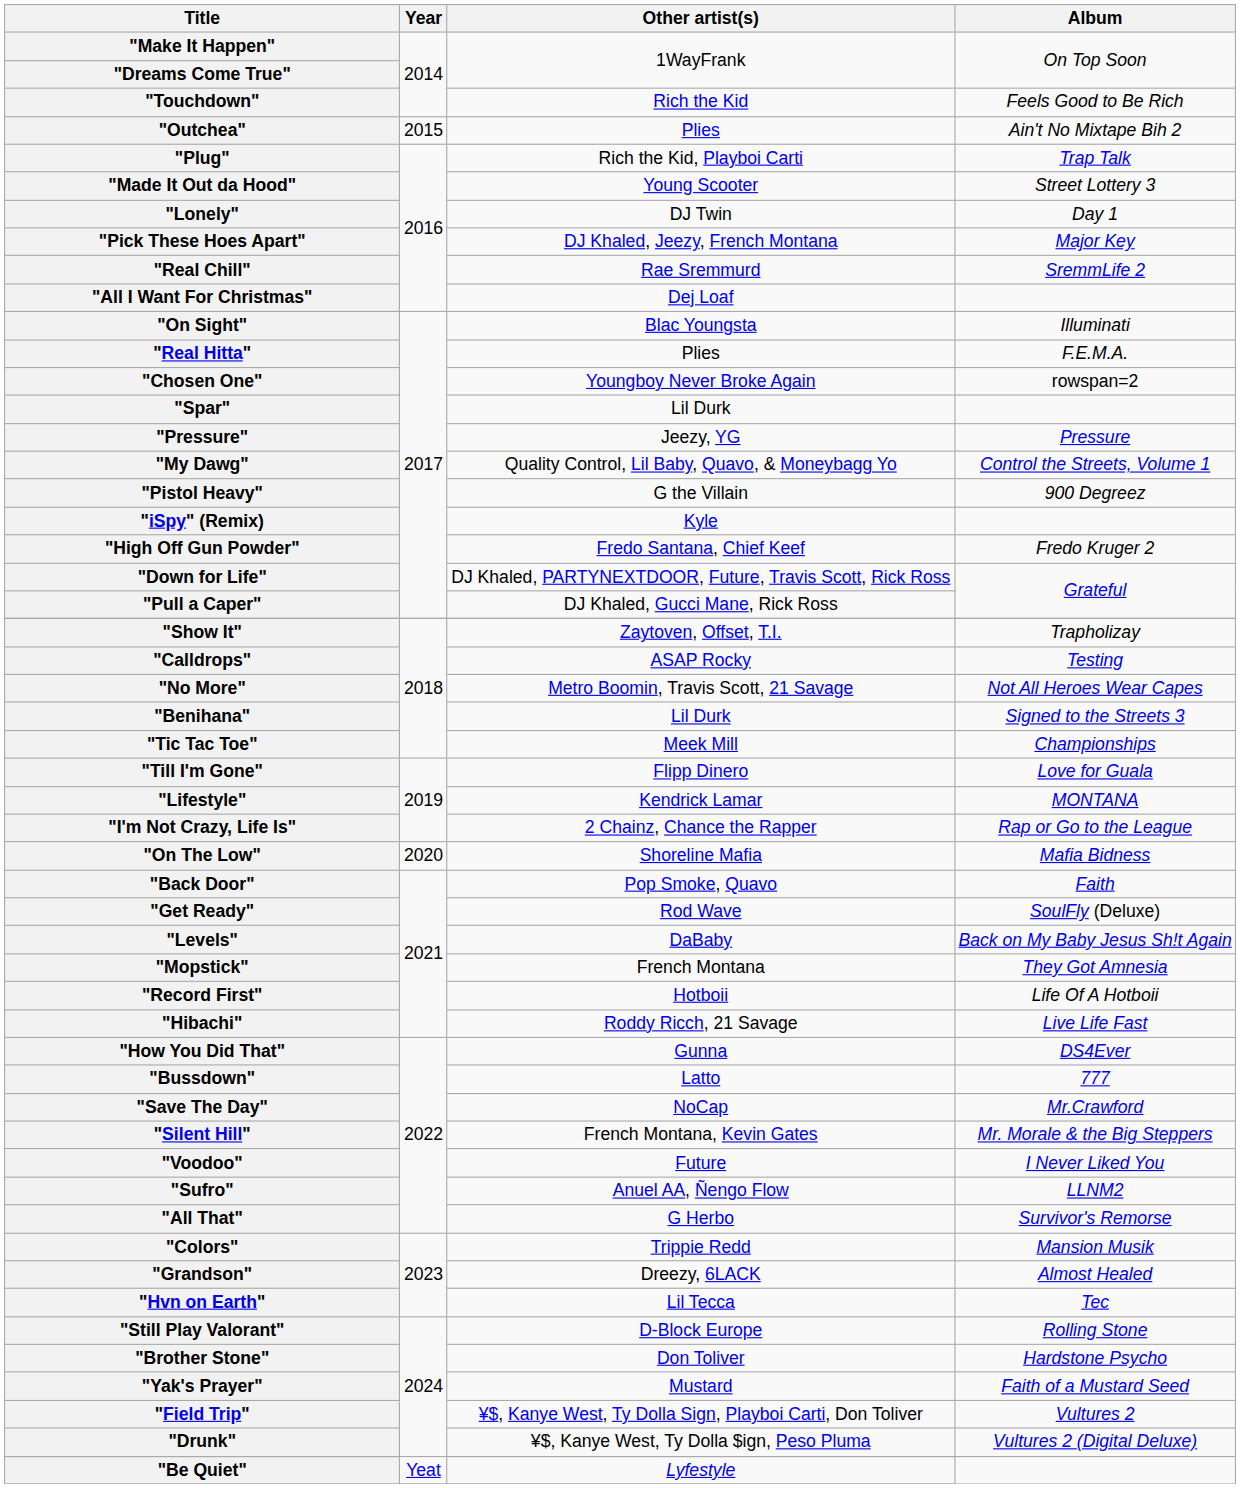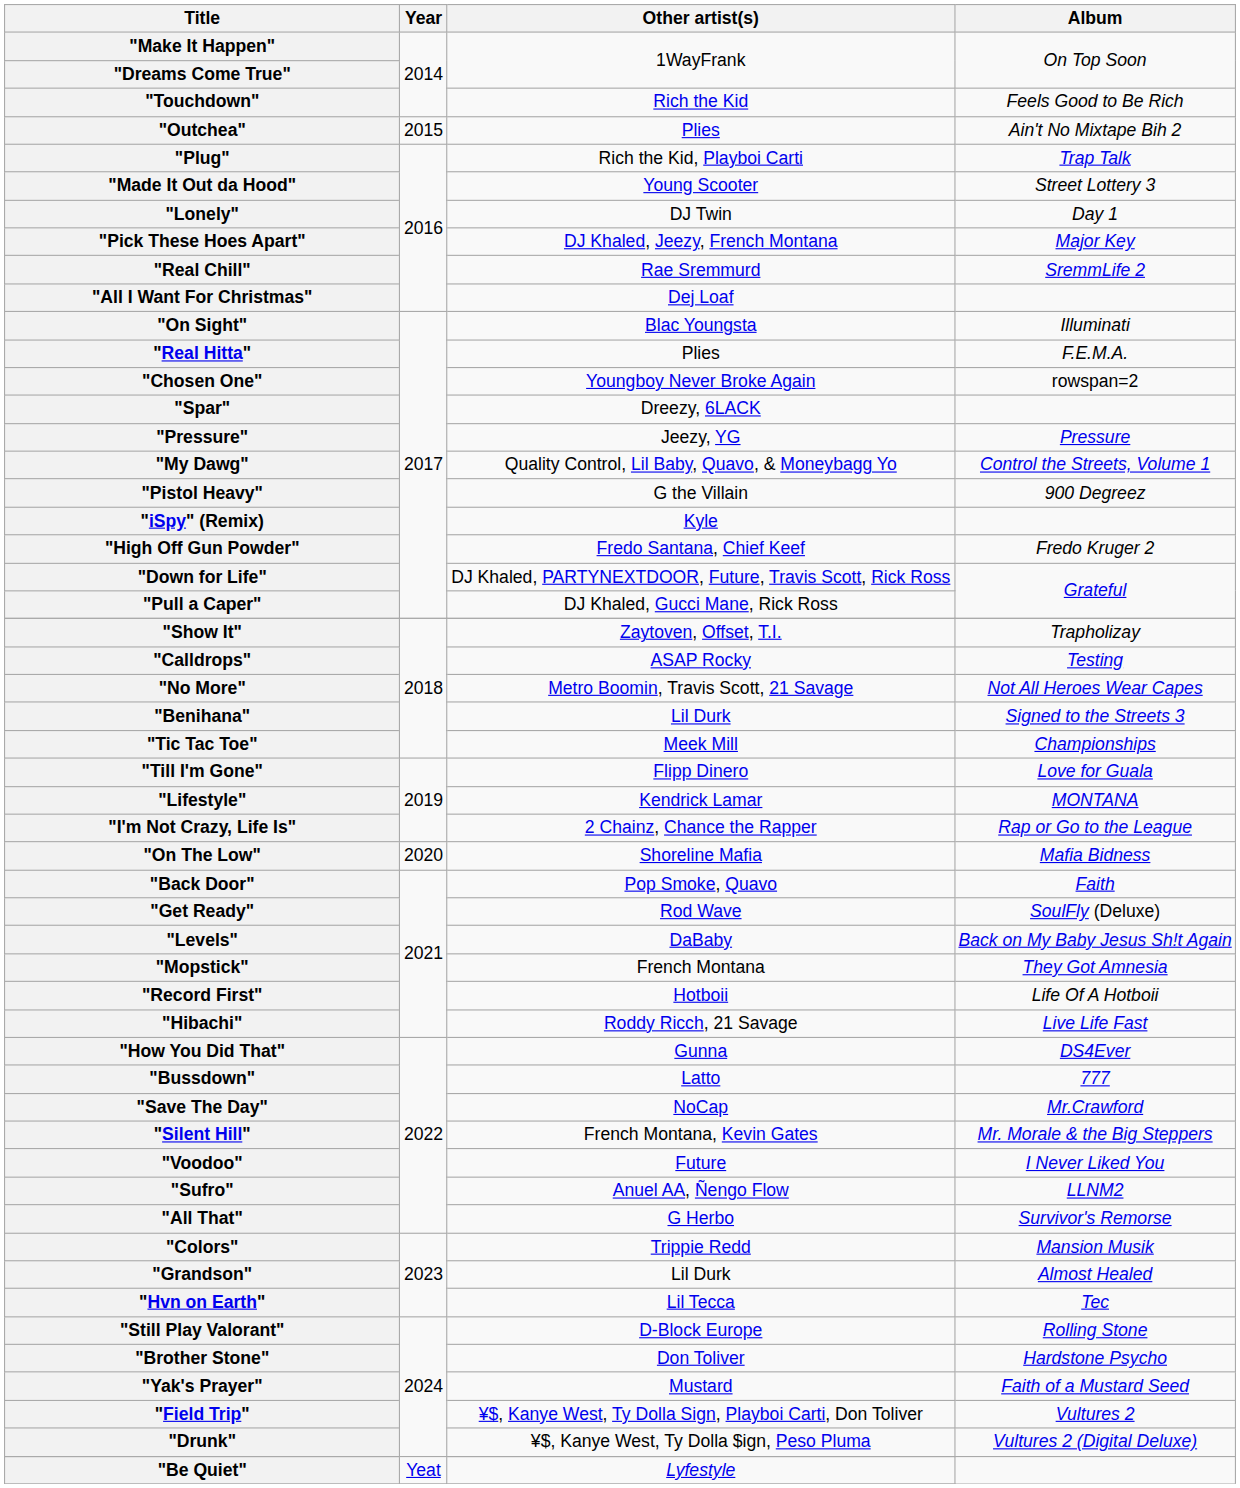(701, 409) Lil Durk -> (701, 409) Dreezy, 6LACK
(701, 1274) Dreezy, 6LACK -> (701, 1274) Lil Durk
